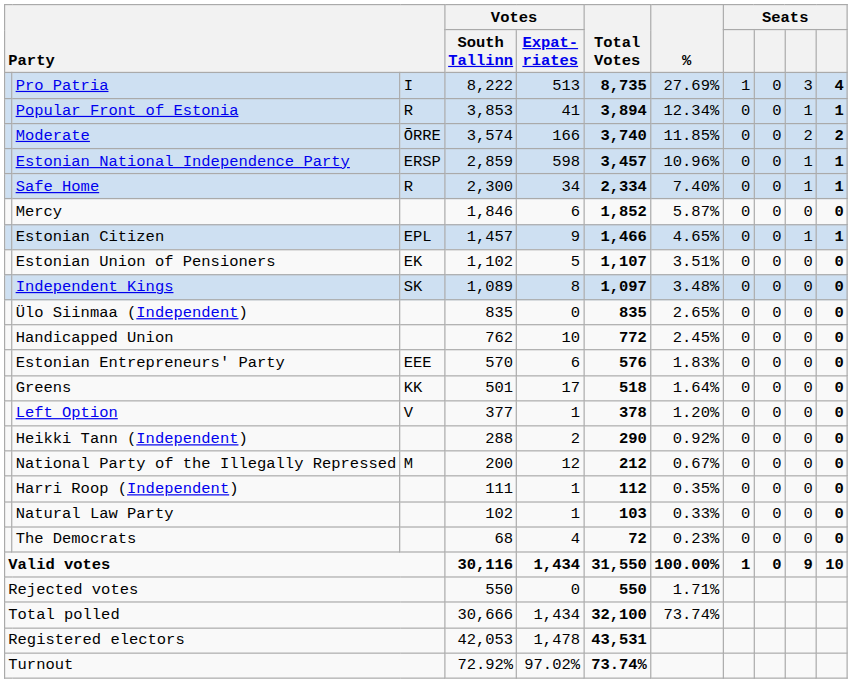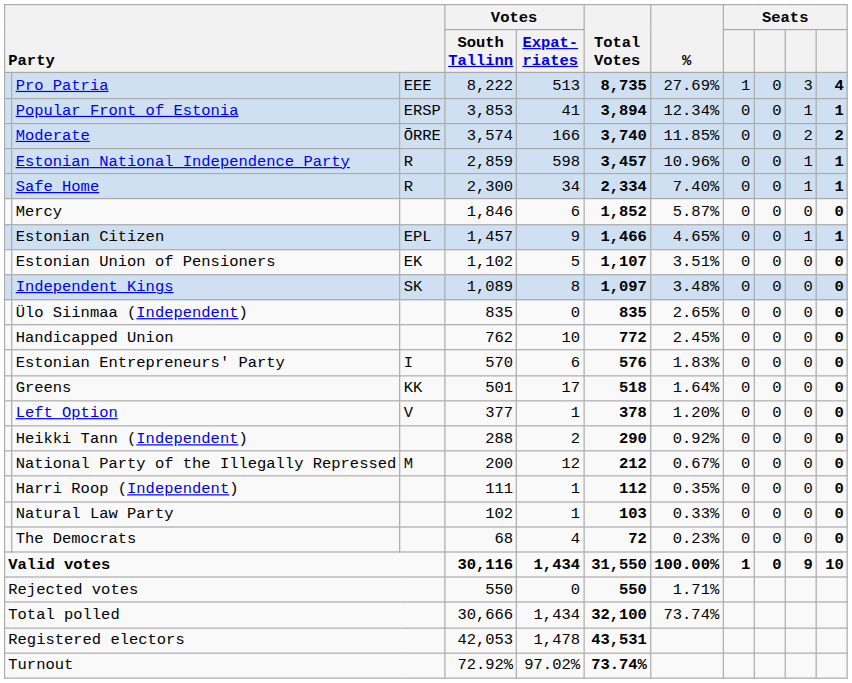(408, 85) I -> (418, 85) EEE
(408, 111) R -> (422, 111) ERSP
(422, 161) ERSP -> (408, 161) R
(418, 363) EEE -> (408, 363) I
